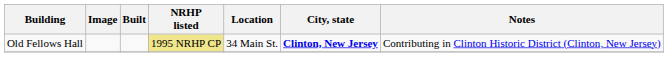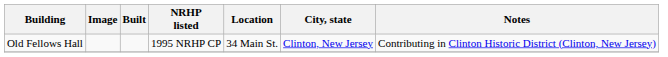(186, 43) khaki background -> (186, 43) no background
(330, 43) bold -> (328, 43) normal
